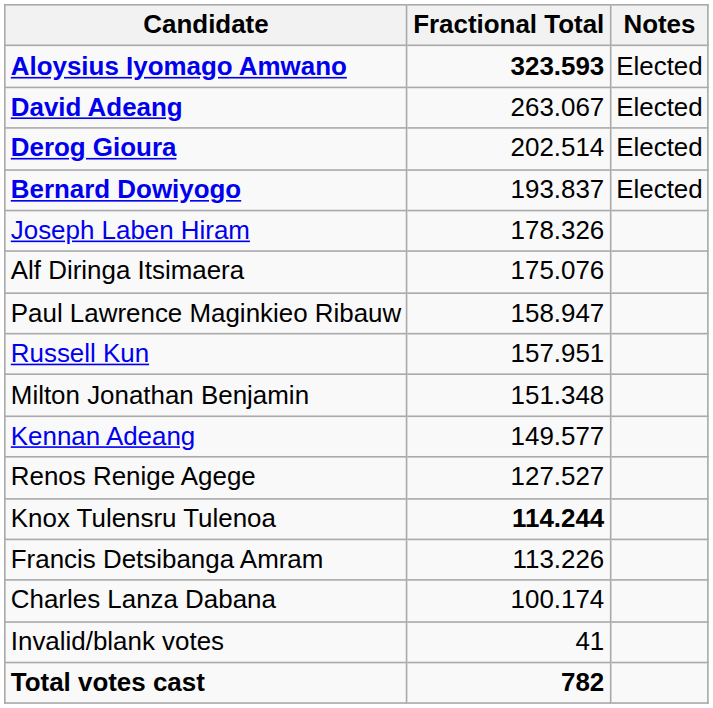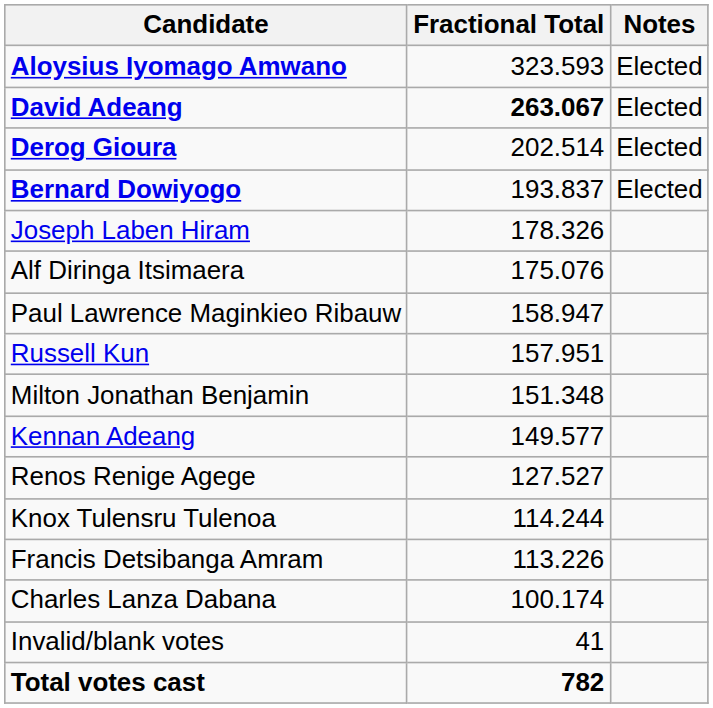(557, 66) bold -> (557, 66) normal
(557, 107) normal -> (557, 107) bold
(558, 518) bold -> (558, 518) normal
